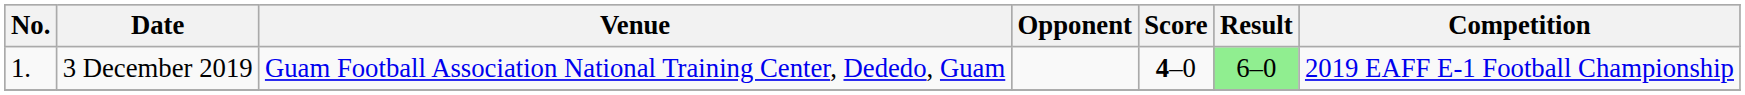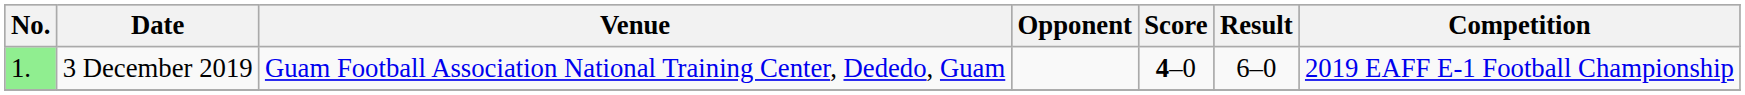(21, 68) no background -> (21, 68) lightgreen background
(1256, 68) lightgreen background -> (1256, 68) no background
